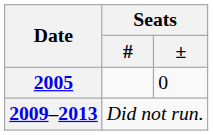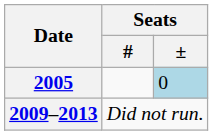(163, 82) no background -> (163, 82) lightblue background
